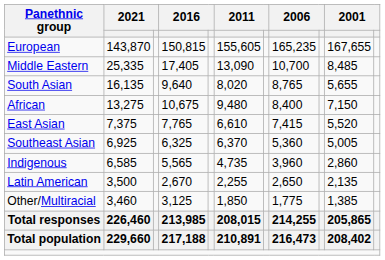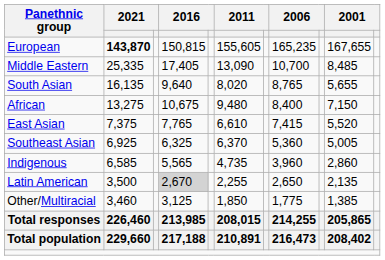(128, 47) normal -> (128, 47) bold
(177, 182) no background -> (177, 182) lightgrey background
